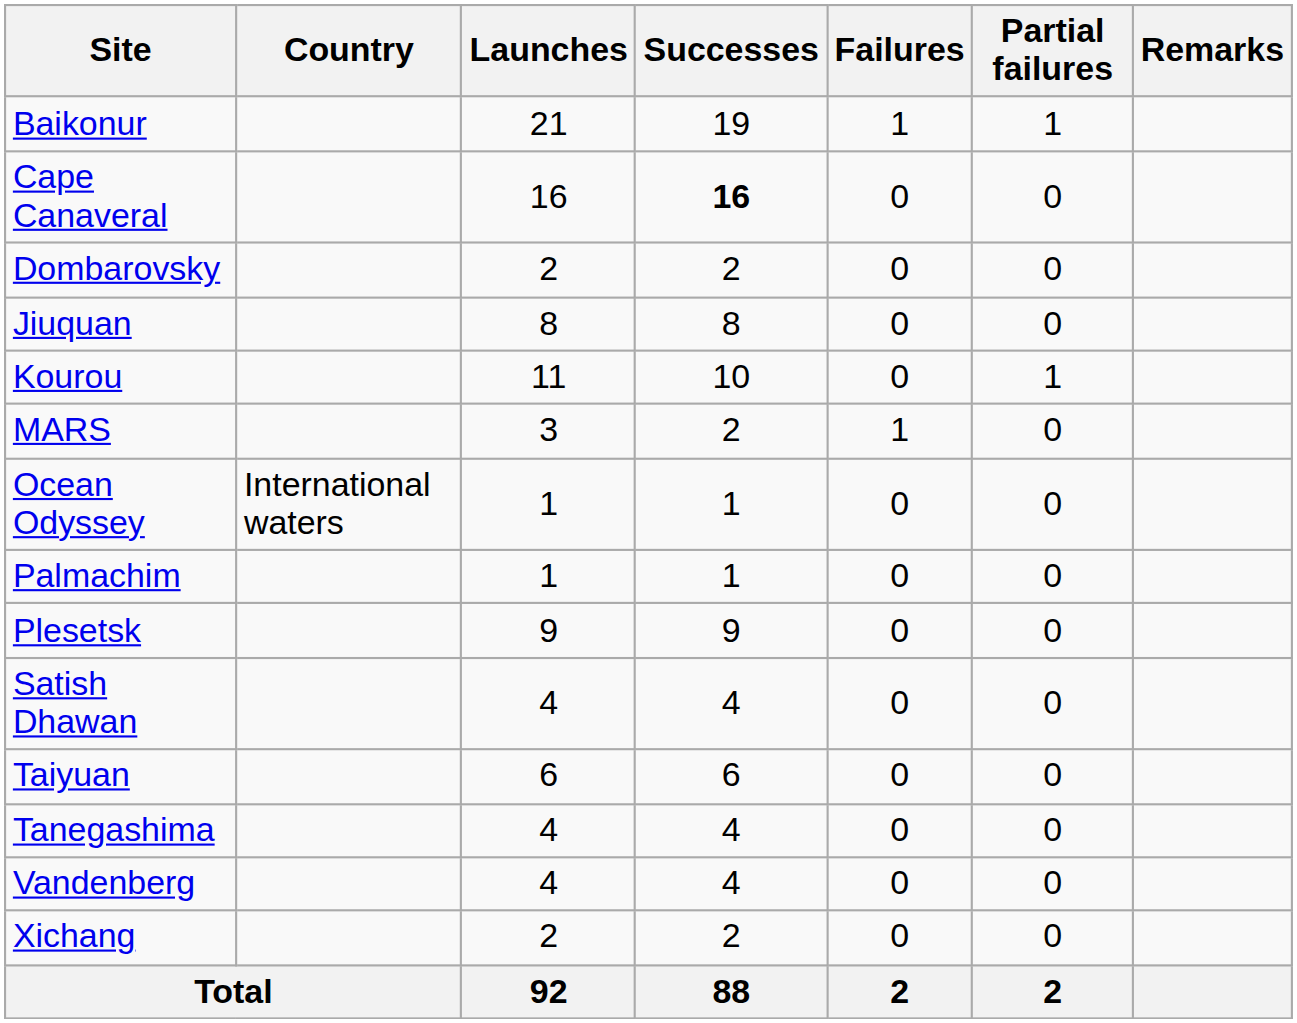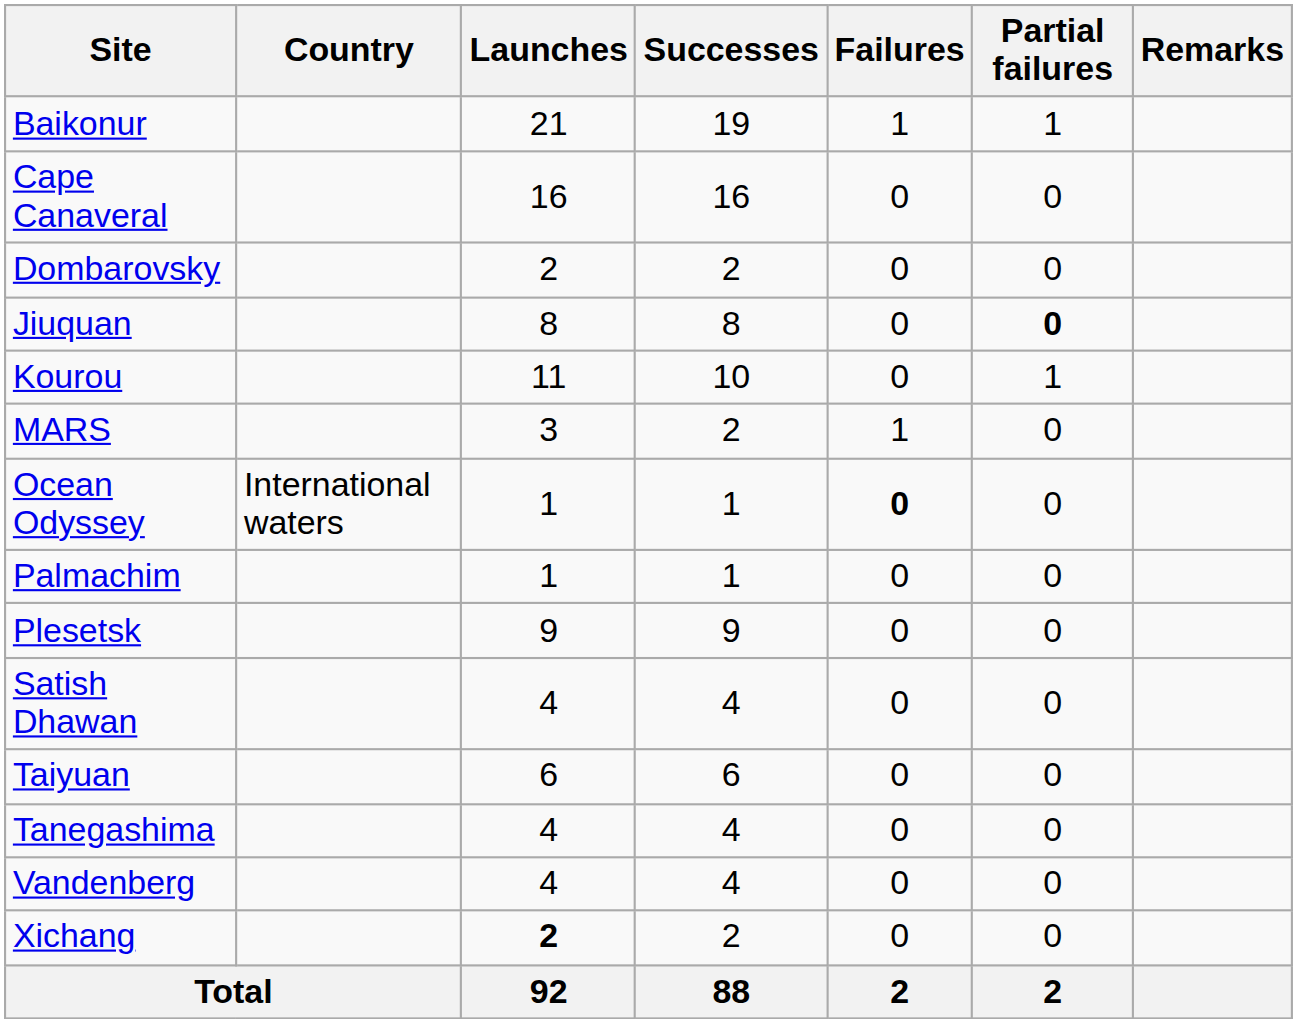(731, 196) bold -> (731, 196) normal
(1053, 322) normal -> (1053, 322) bold
(900, 503) normal -> (900, 503) bold
(549, 937) normal -> (549, 937) bold
